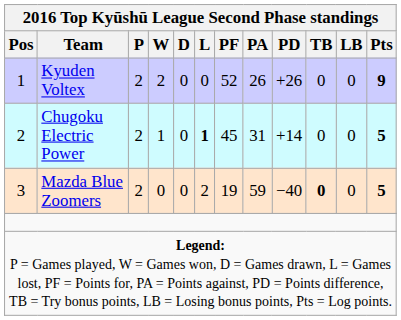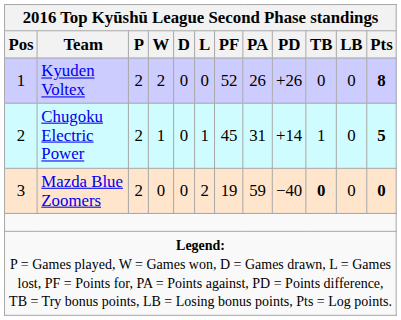(381, 80) 9 -> (381, 80) 8
(205, 135) bold -> (205, 135) normal
(321, 135) 0 -> (321, 135) 1
(381, 190) 5 -> (381, 190) 0
